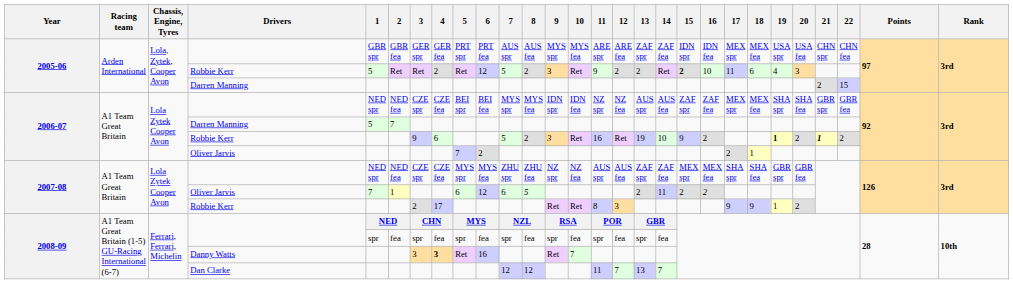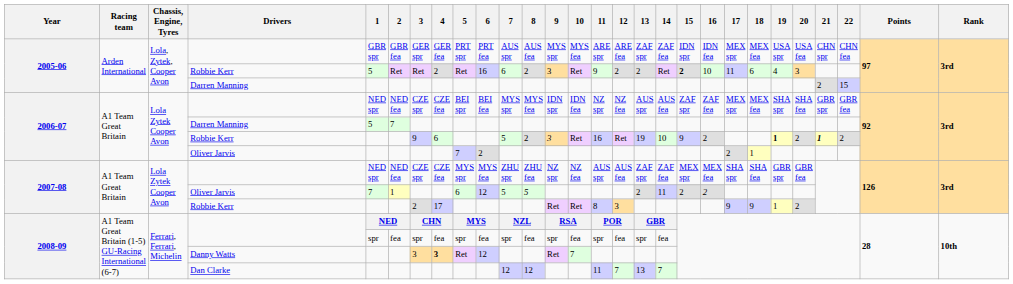(482, 70) 12 -> (482, 70) 16
(503, 70) 5 -> (503, 70) 6
(503, 191) 6 -> (503, 191) 5
(482, 254) 16 -> (482, 254) 12
